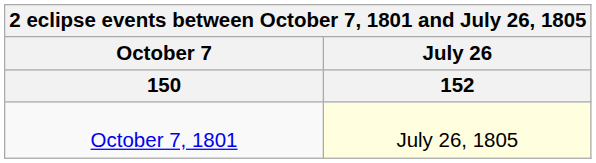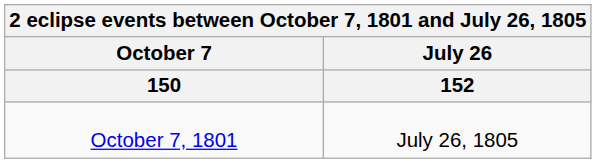(457, 141) lightyellow background -> (457, 141) no background
